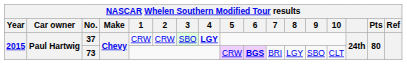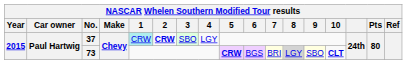(141, 39) no background -> (141, 39) paleturquoise background
(165, 39) normal -> (165, 39) bold
(209, 39) bold -> (209, 39) normal
(232, 53) normal -> (231, 53) bold
(255, 53) bold -> (254, 53) normal
(275, 53) no background -> (274, 53) lightyellow background
(295, 53) no background -> (294, 53) lightgrey background
(316, 53) no background -> (315, 53) lightyellow background
(336, 53) normal -> (336, 53) bold
